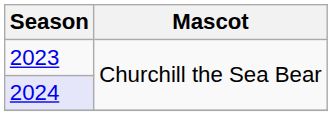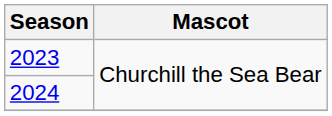(35, 92) lavender background -> (35, 92) no background
